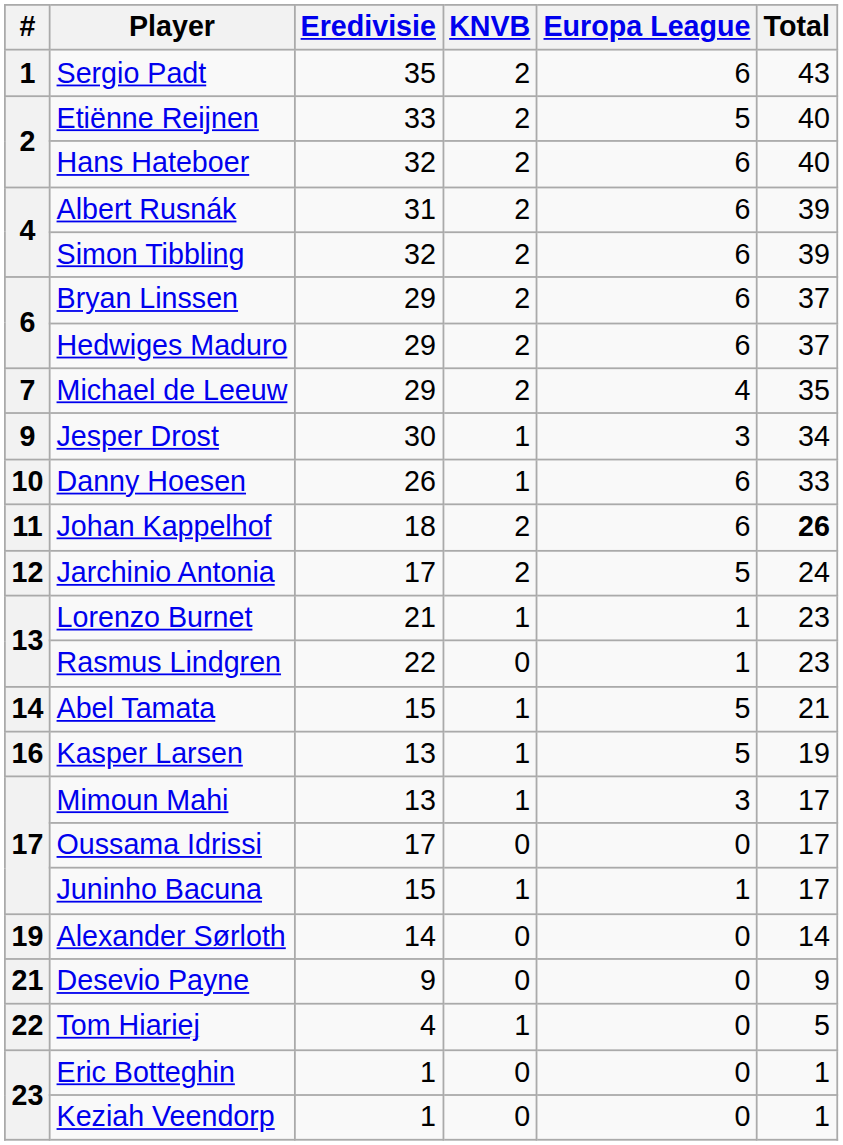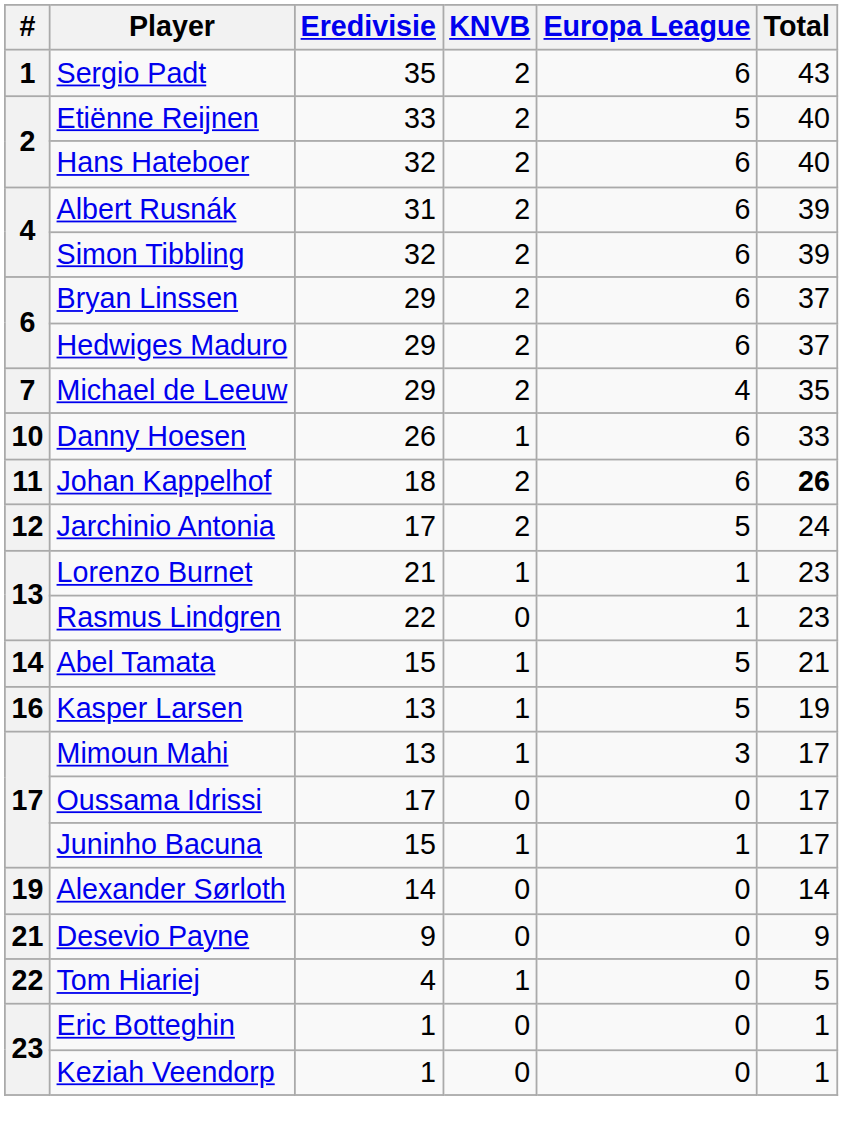- row: (138, 436)
